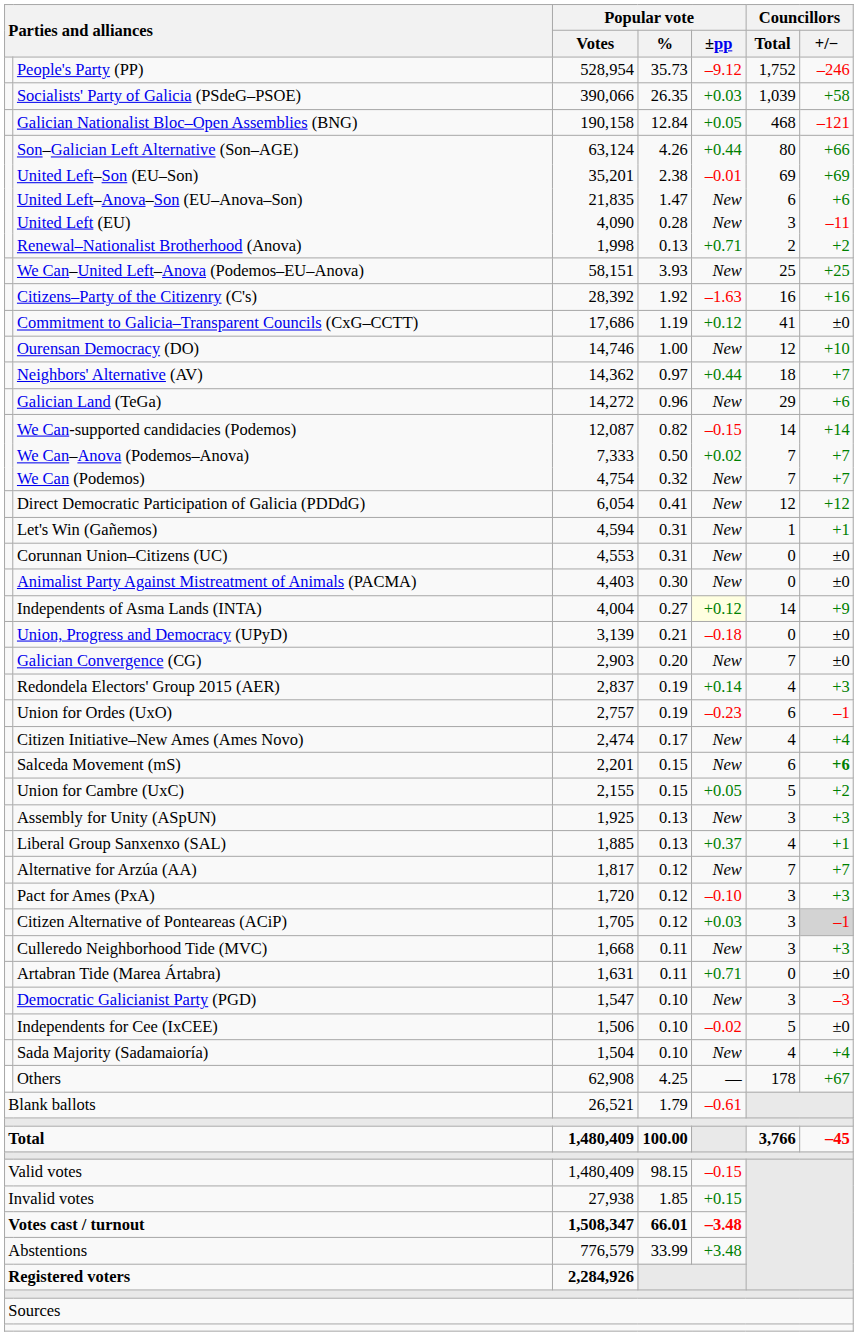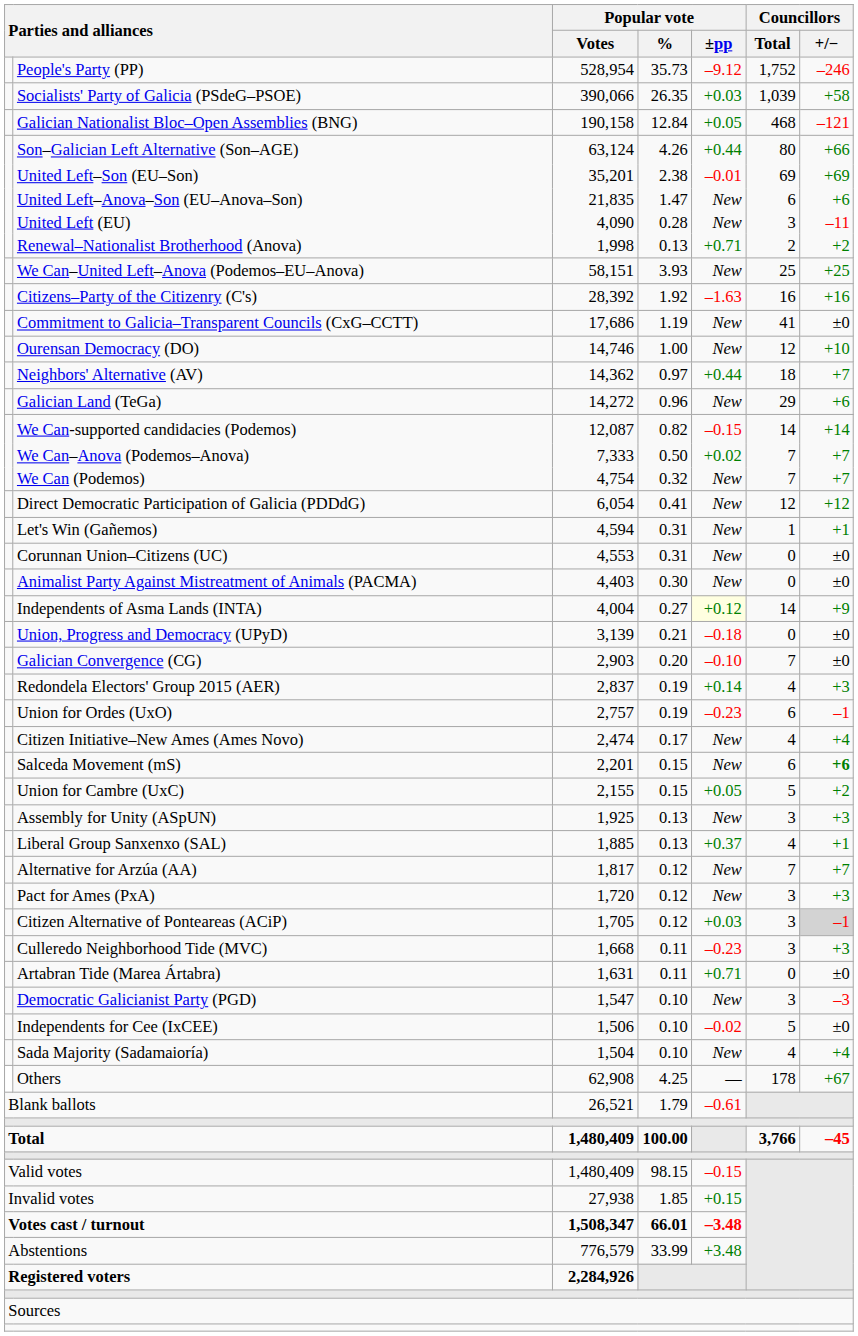(723, 322) +0.12 -> (727, 322) New
(727, 660) New -> (723, 660) –0.10
(723, 895) –0.10 -> (727, 895) New
(727, 948) New -> (723, 948) –0.23
